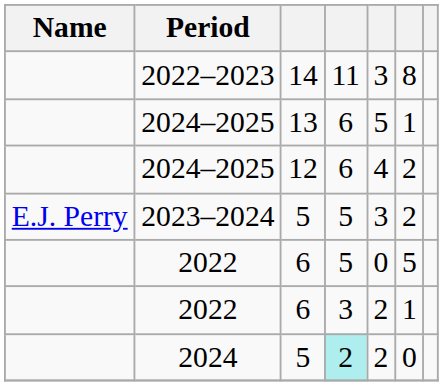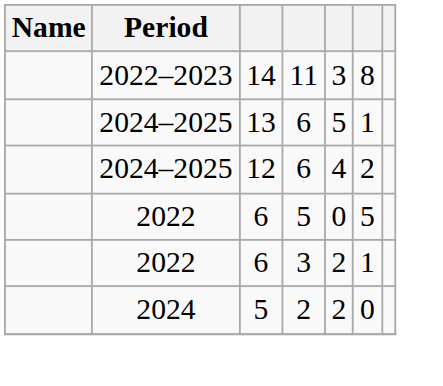- row: (208, 215)
(346, 356) paleturquoise background -> (304, 309) no background
